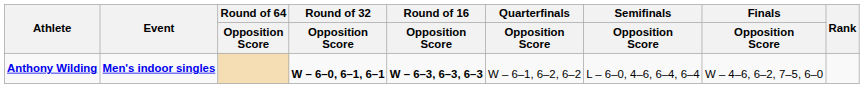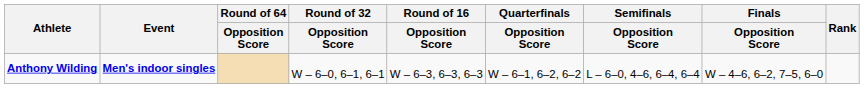(338, 75) bold -> (338, 75) normal
(436, 75) bold -> (436, 75) normal
